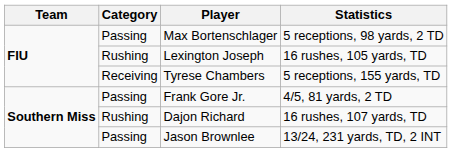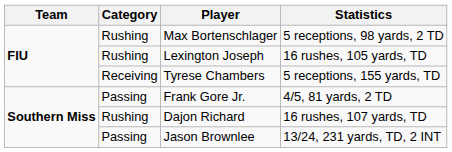(124, 35) Passing -> (125, 35) Rushing
